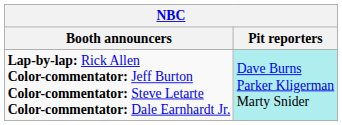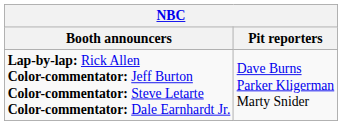(285, 85) paleturquoise background -> (285, 85) no background
